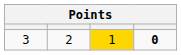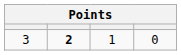(69, 40) normal -> (69, 40) bold
(112, 40) gold background -> (112, 40) no background
(155, 40) bold -> (155, 40) normal
